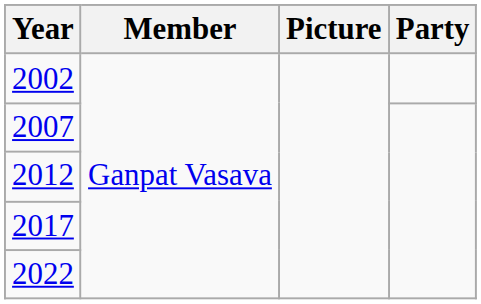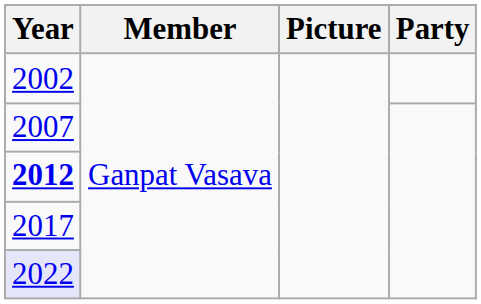(43, 175) normal -> (43, 175) bold
(43, 273) no background -> (43, 273) lavender background
